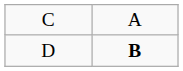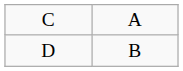(135, 50) bold -> (135, 50) normal
